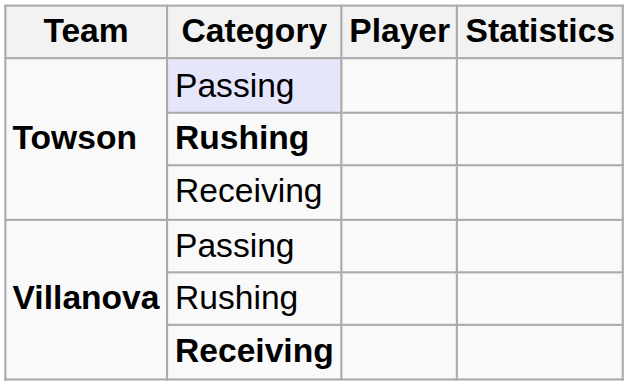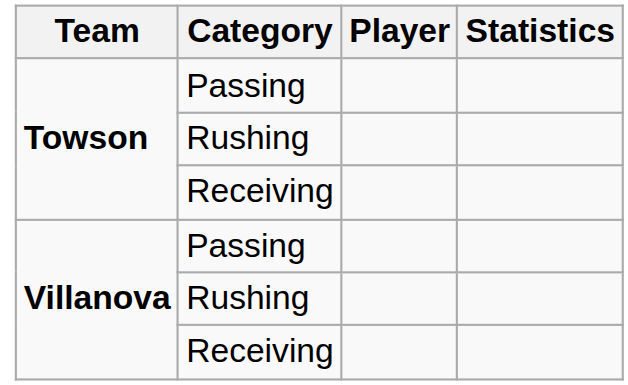(235, 85) lavender background -> (246, 85) no background
(242, 138) bold -> (248, 138) normal
(254, 351) bold -> (260, 351) normal
